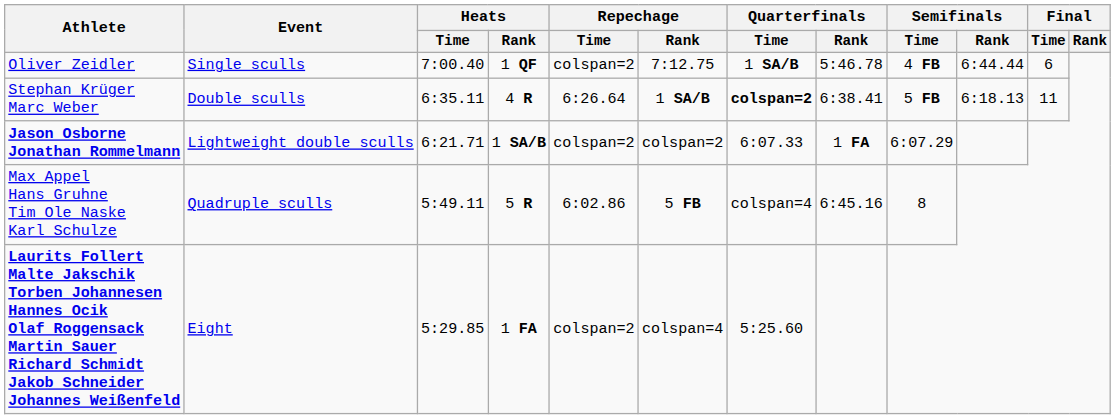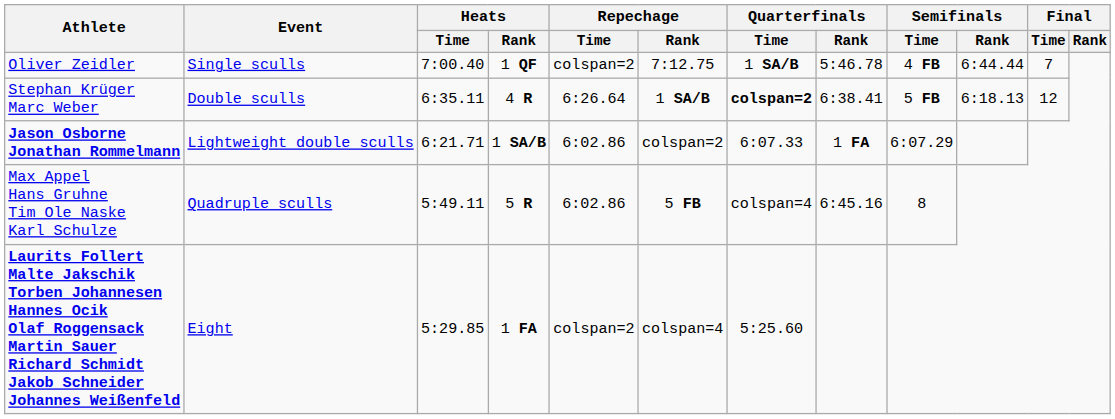(1048, 65) 6 -> (1048, 65) 7
(1048, 99) 11 -> (1048, 99) 12
(594, 143) colspan=2 -> (594, 143) 6:02.86
